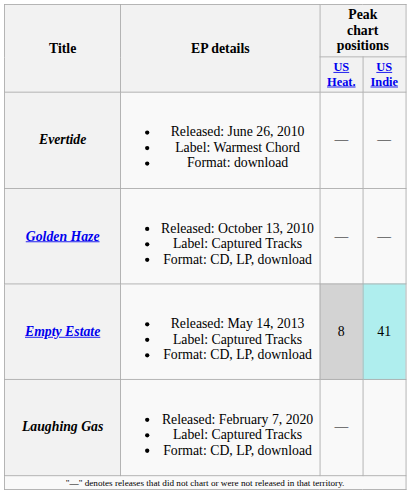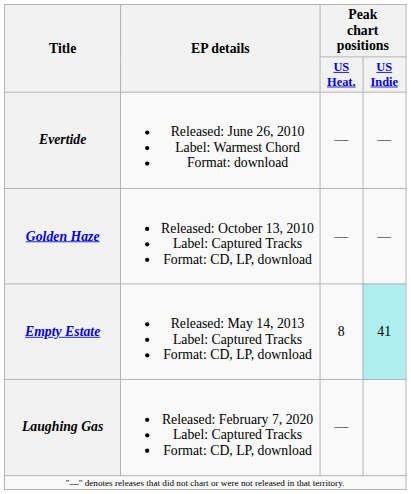(341, 331) lightgrey background -> (341, 331) no background
